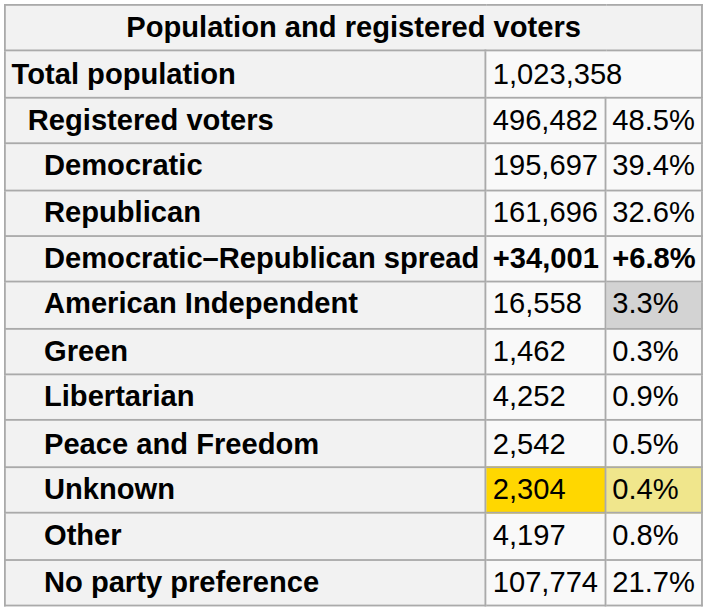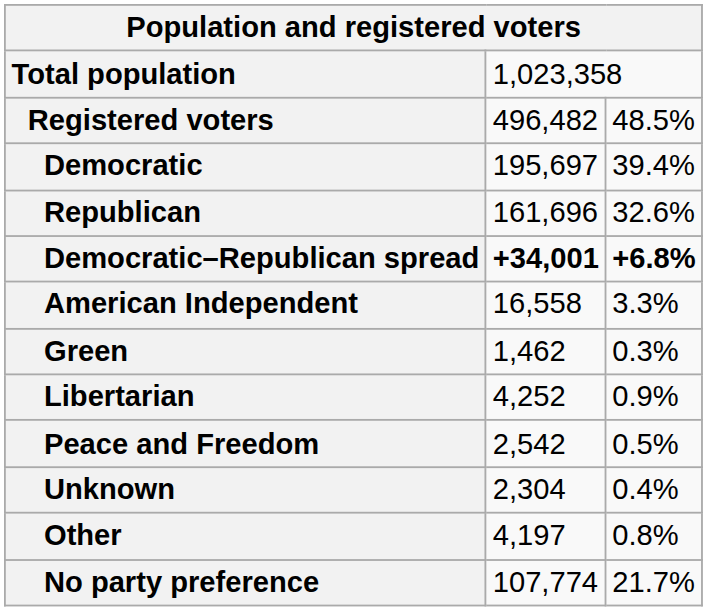(645, 304) lightgrey background -> (645, 304) no background
(529, 489) gold background -> (529, 489) no background
(645, 489) khaki background -> (645, 489) no background
